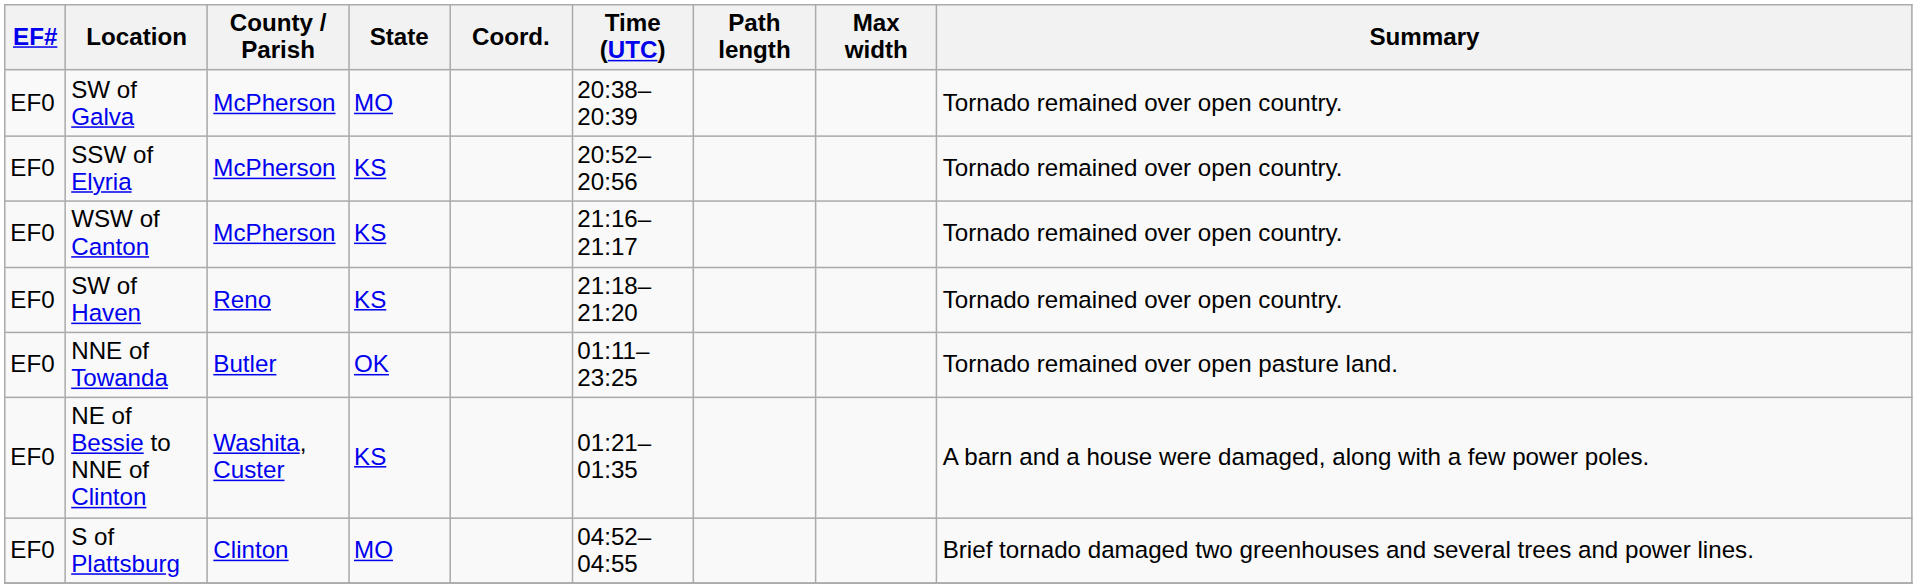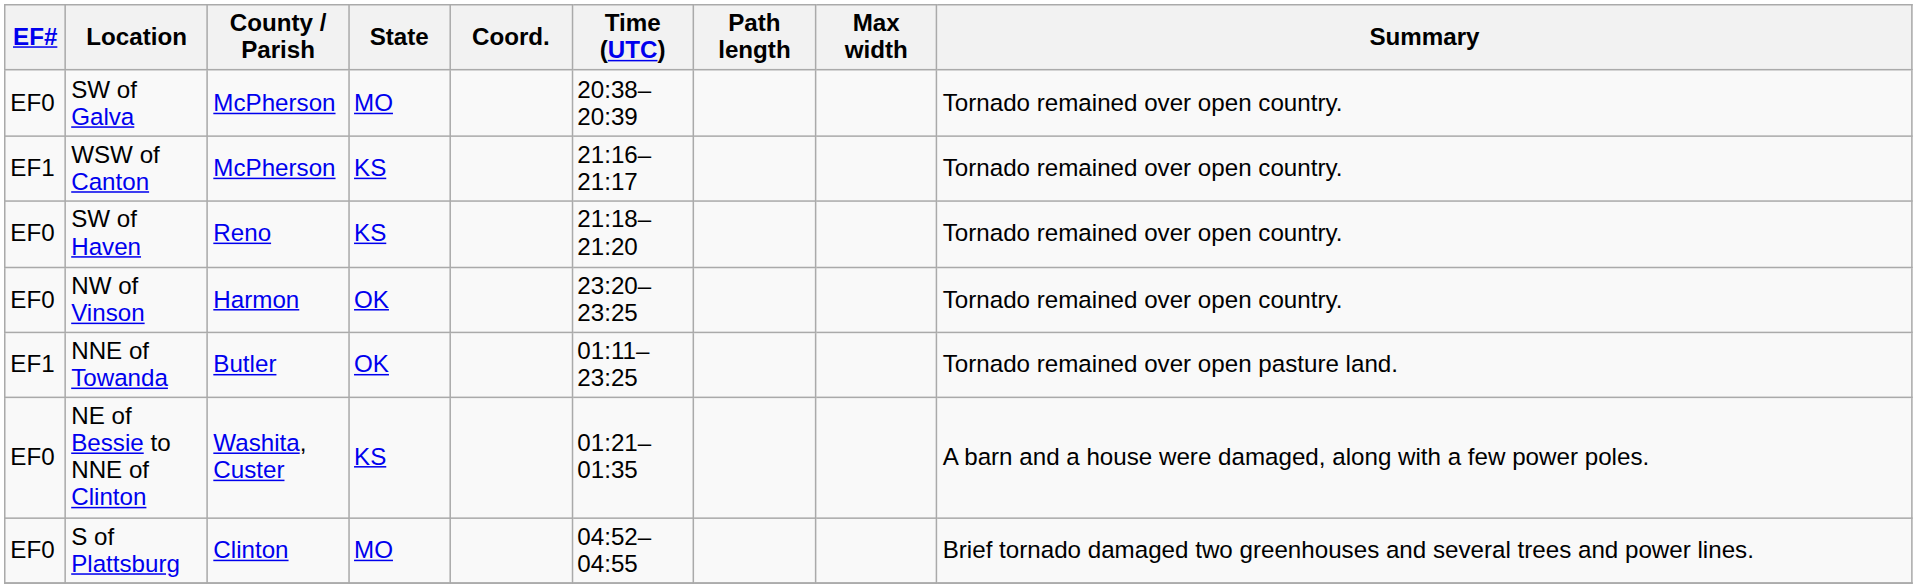- row: (112, 168)
(32, 233) EF0 -> (32, 168) EF1
+ row: (108, 299)
(32, 364) EF0 -> (32, 364) EF1
